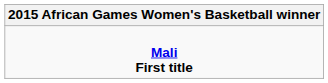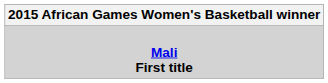(164, 59) no background -> (164, 59) lightgrey background
